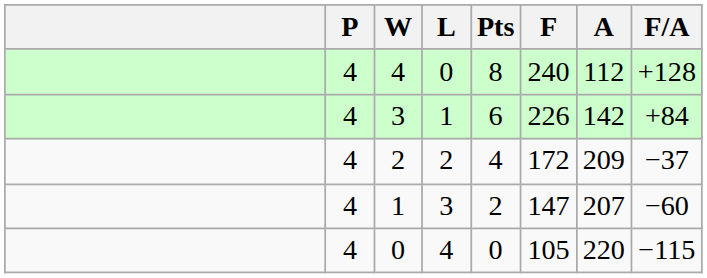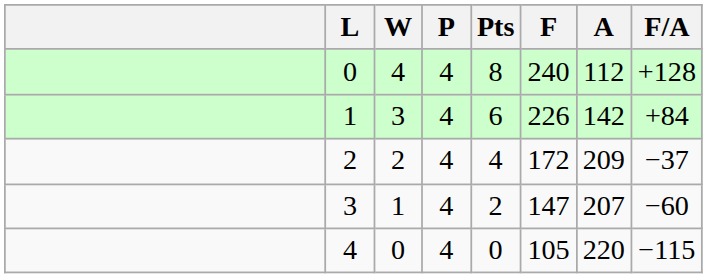columns swapped: (350, 26) <-> (446, 26)
